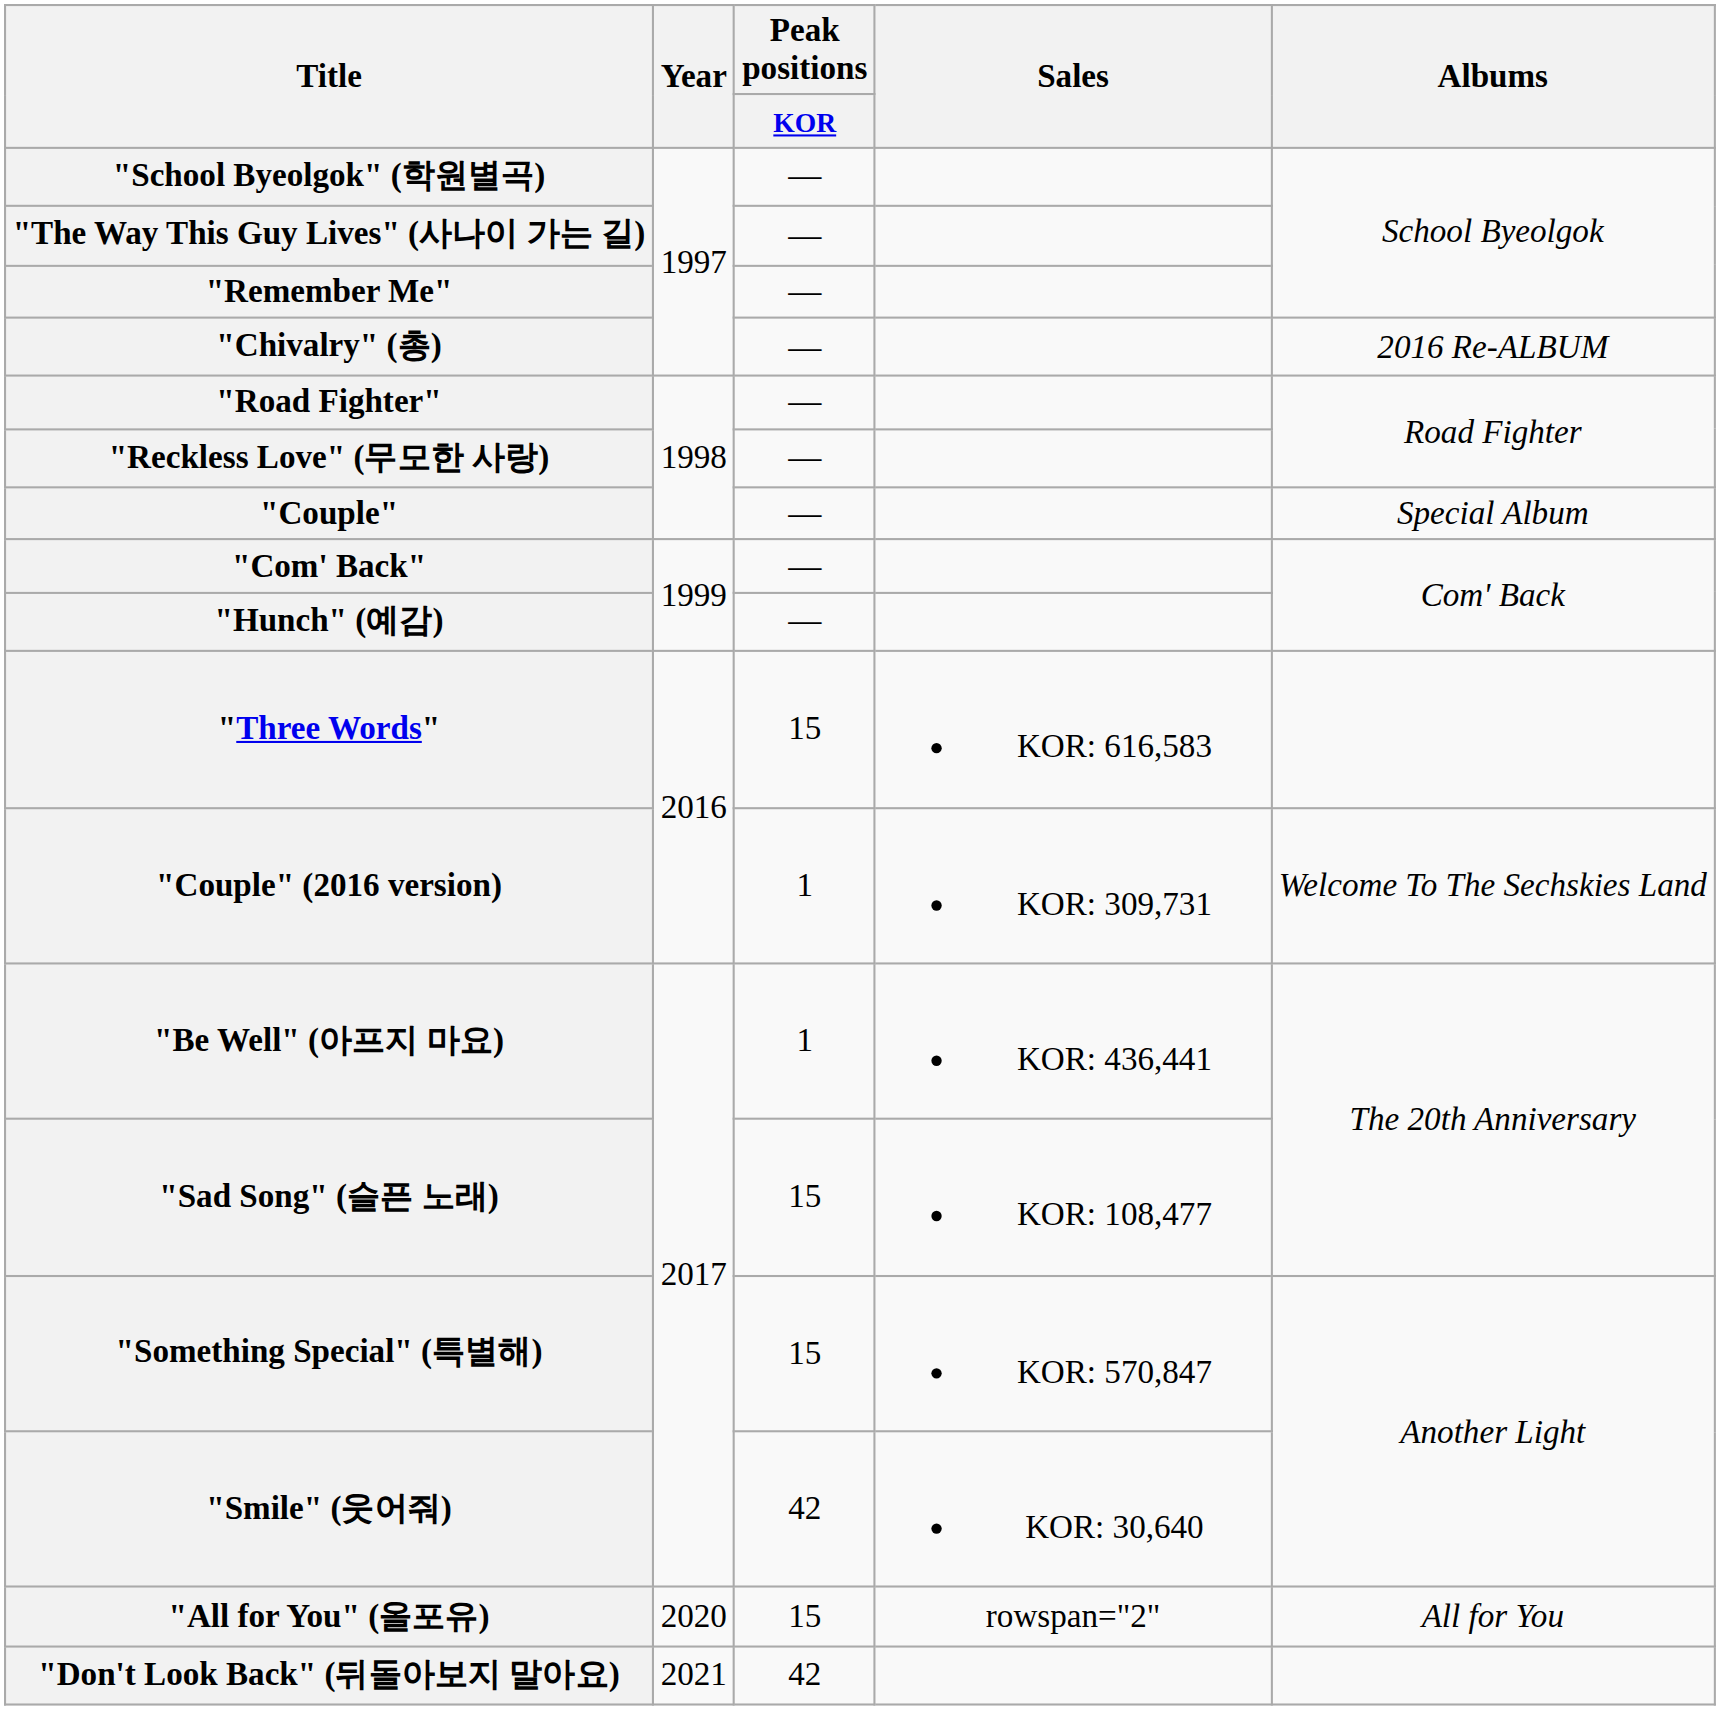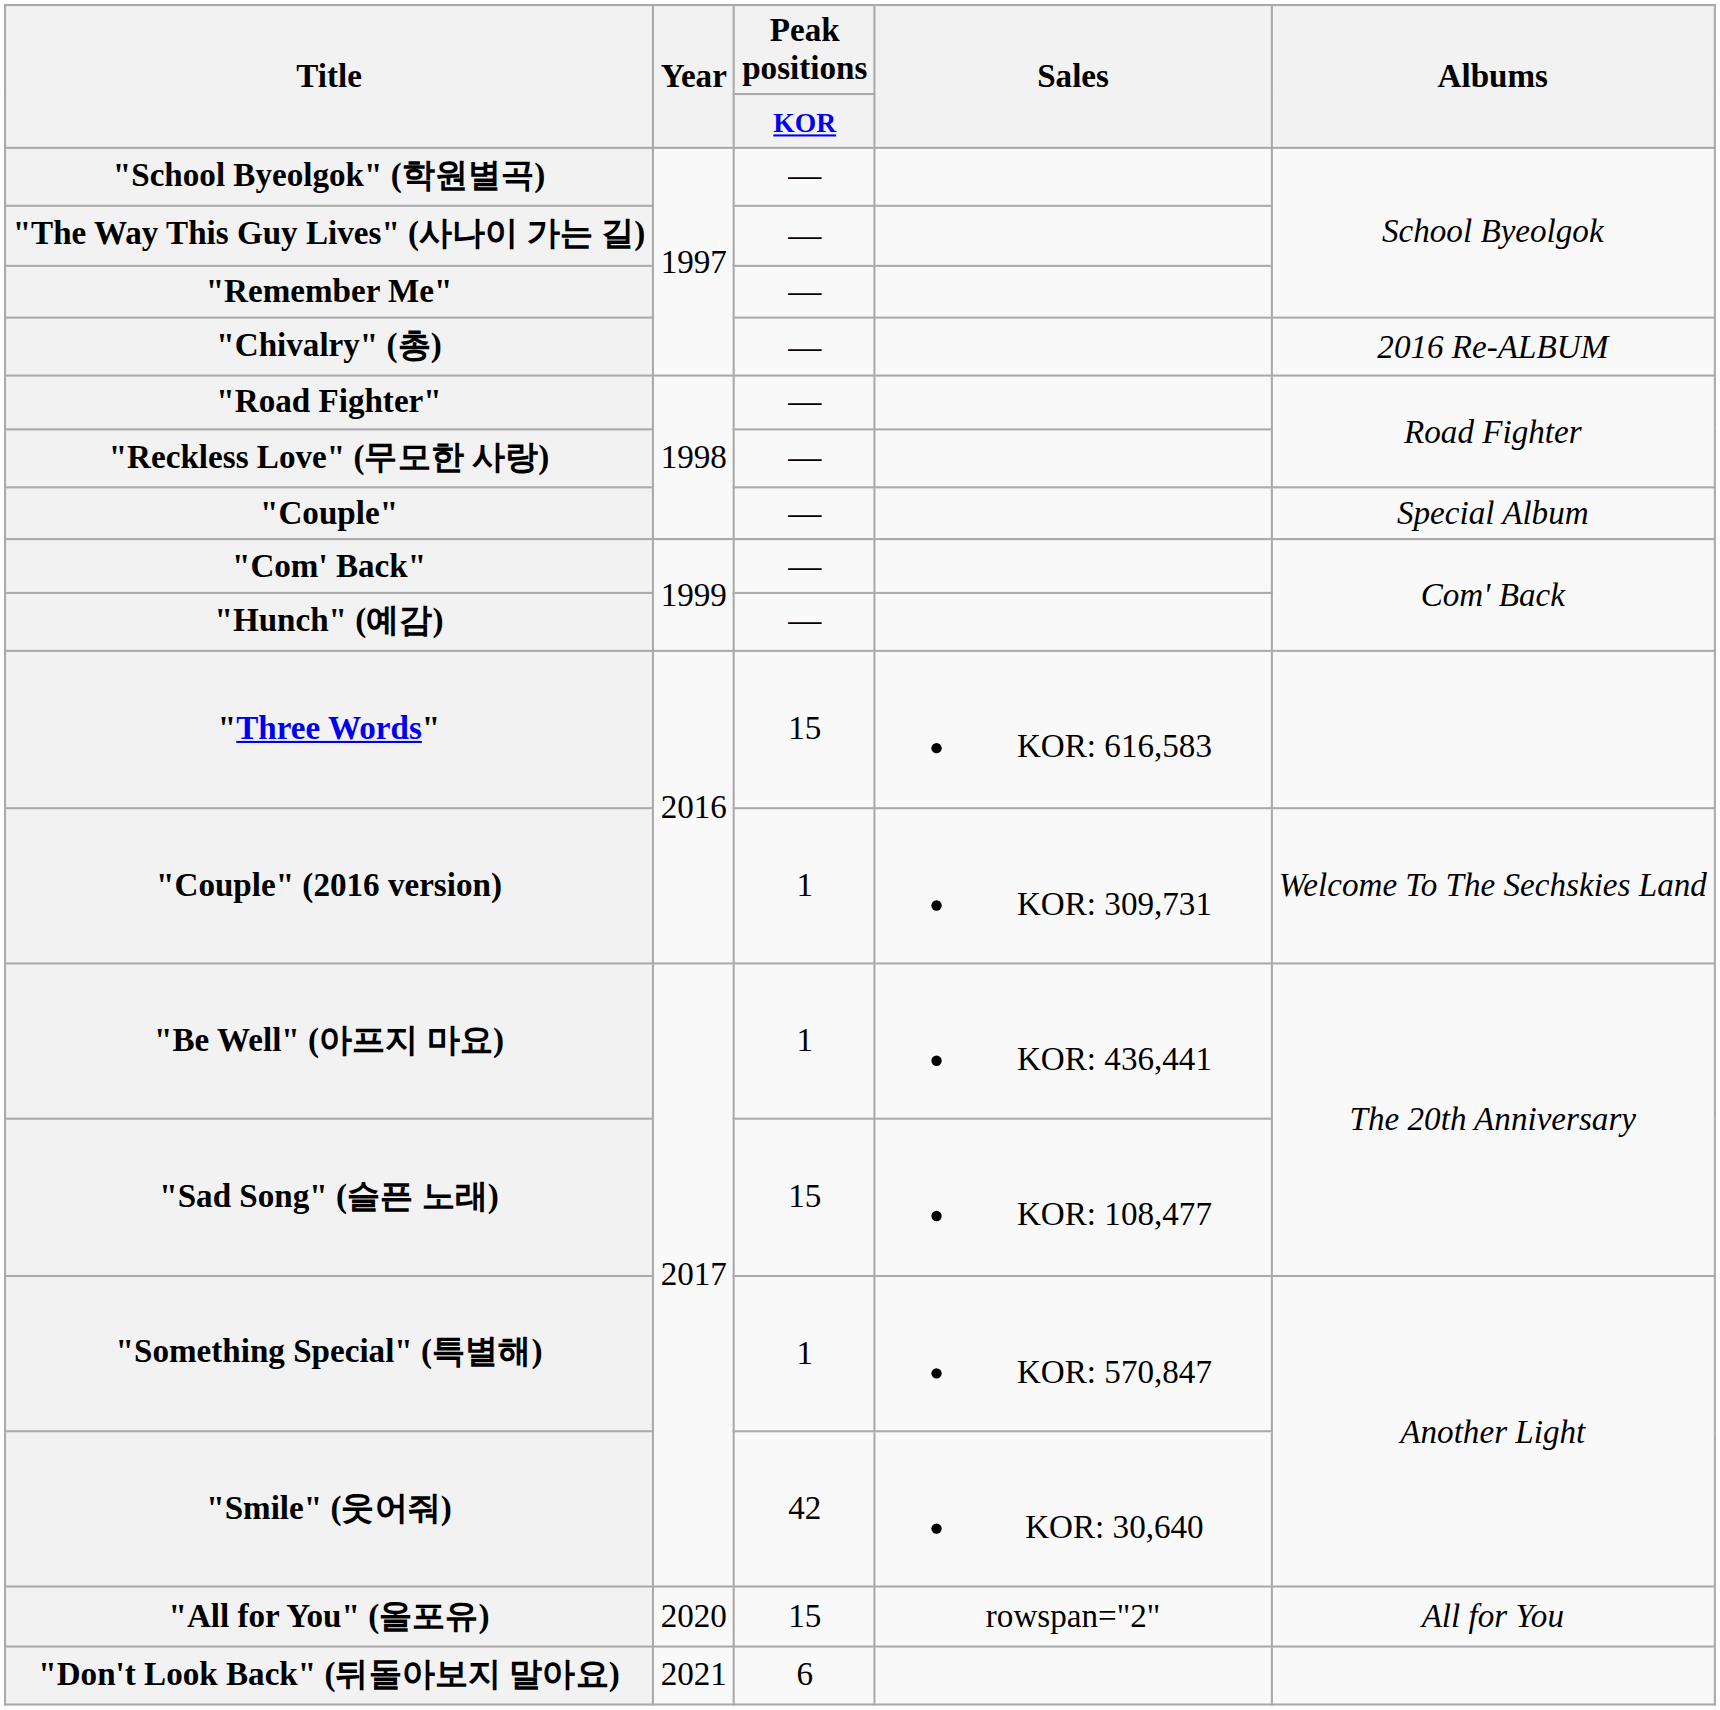(805, 1352) 15 -> (805, 1352) 1
(805, 1674) 42 -> (805, 1674) 6
